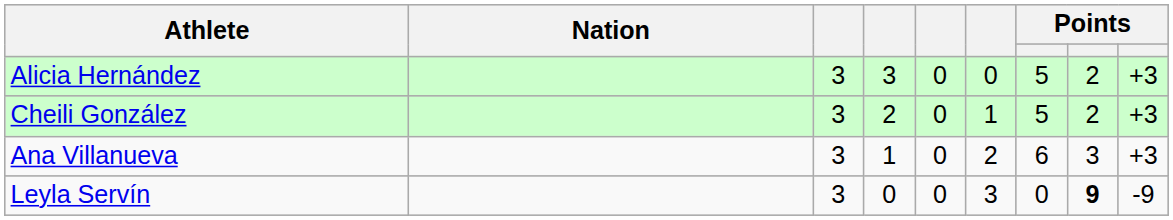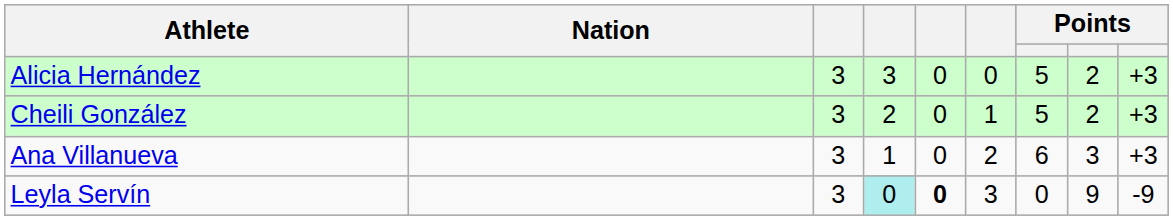(889, 195) no background -> (889, 195) paleturquoise background
(940, 195) normal -> (940, 195) bold
(1093, 195) bold -> (1093, 195) normal
